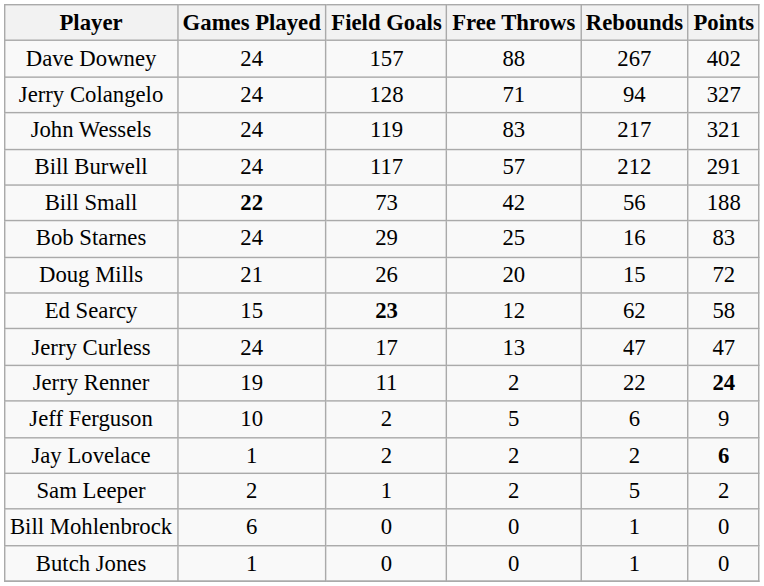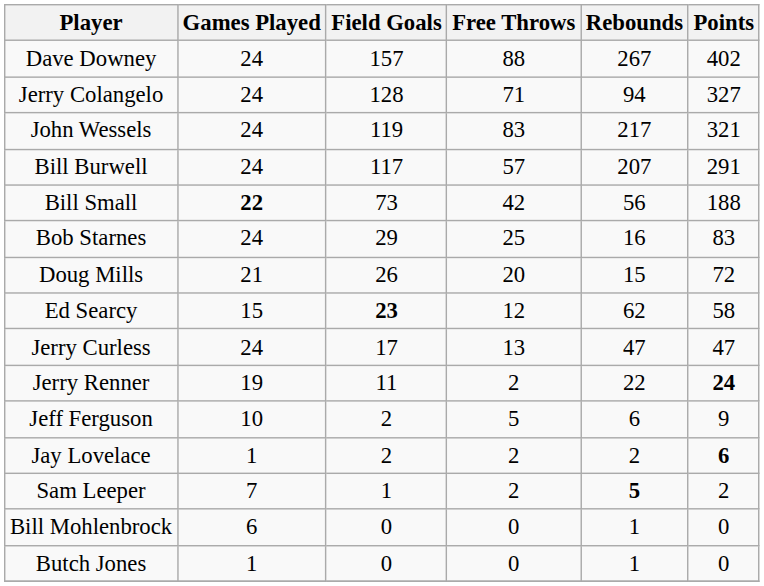(634, 166) 212 -> (634, 166) 207
(252, 490) 2 -> (252, 490) 7
(634, 490) normal -> (634, 490) bold
